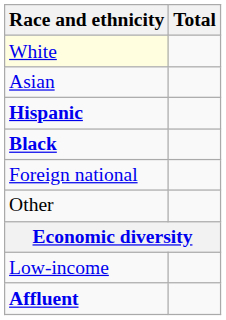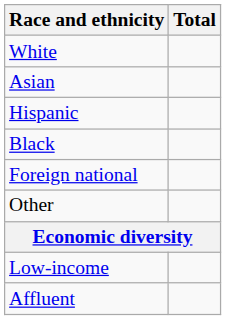(33, 50) lightyellow background -> (33, 50) no background
(46, 112) bold -> (44, 112) normal
(33, 143) bold -> (32, 143) normal
(44, 298) bold -> (42, 298) normal
